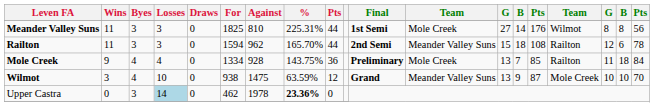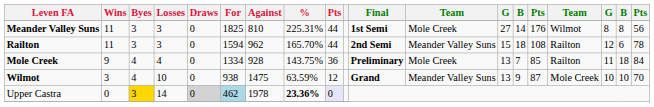(134, 93) no background -> (134, 93) gold background
(162, 93) lightblue background -> (162, 93) no background
(192, 93) no background -> (192, 93) lightgrey background
(230, 93) no background -> (230, 93) lightblue background
(330, 93) no background -> (330, 93) lavender background
